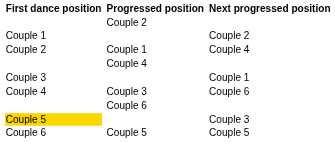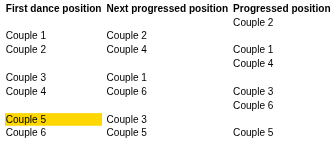columns swapped: (155, 8) <-> (270, 8)
